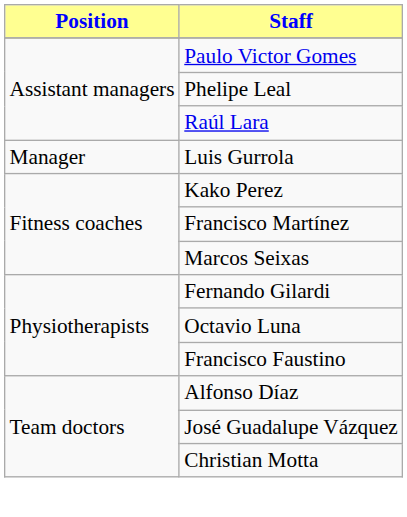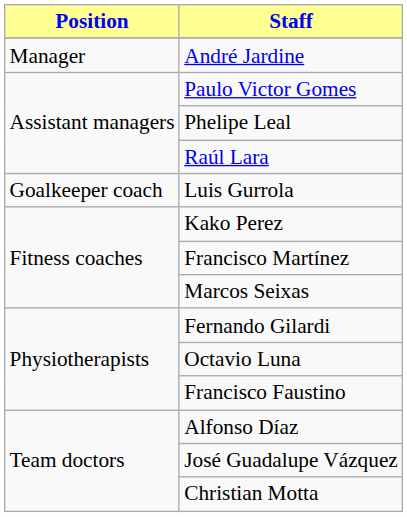+ row: (244, 55)
(47, 156) Manager -> (86, 190) Goalkeeper coach
